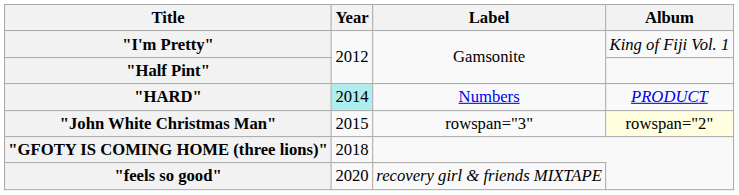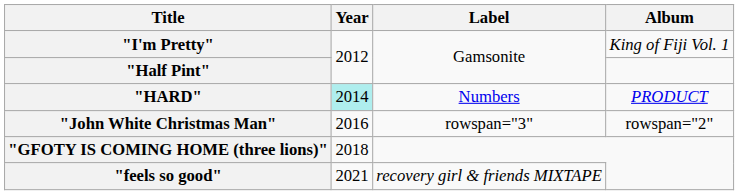(352, 123) 2015 -> (352, 123) 2016
(669, 123) lightyellow background -> (669, 123) no background
(352, 176) 2020 -> (352, 176) 2021
